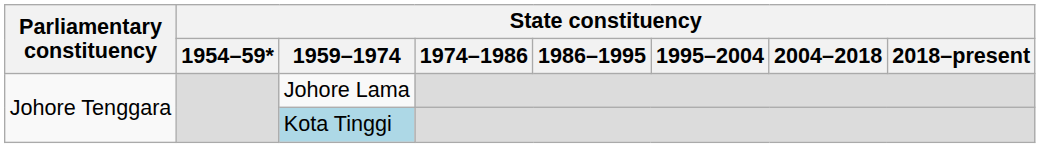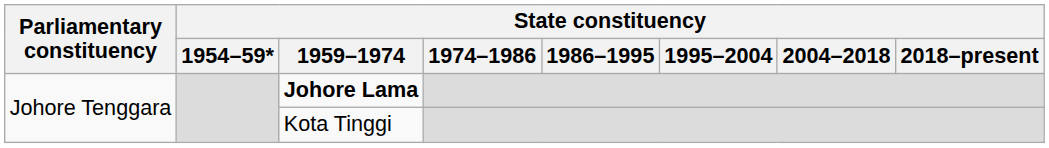(347, 90) normal -> (351, 90) bold
(338, 124) lightblue background -> (338, 124) no background
